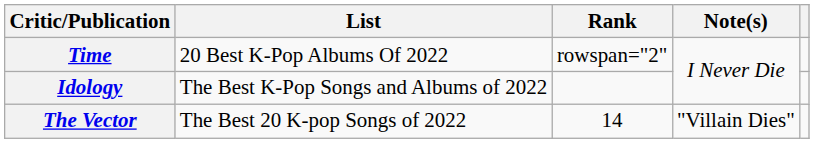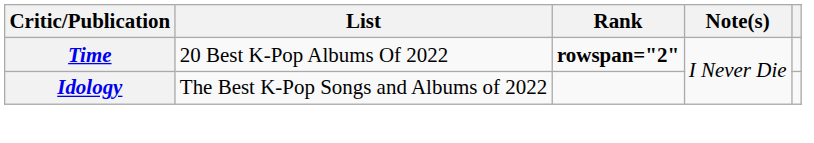(612, 54) normal -> (618, 54) bold
- row: (90, 120)
